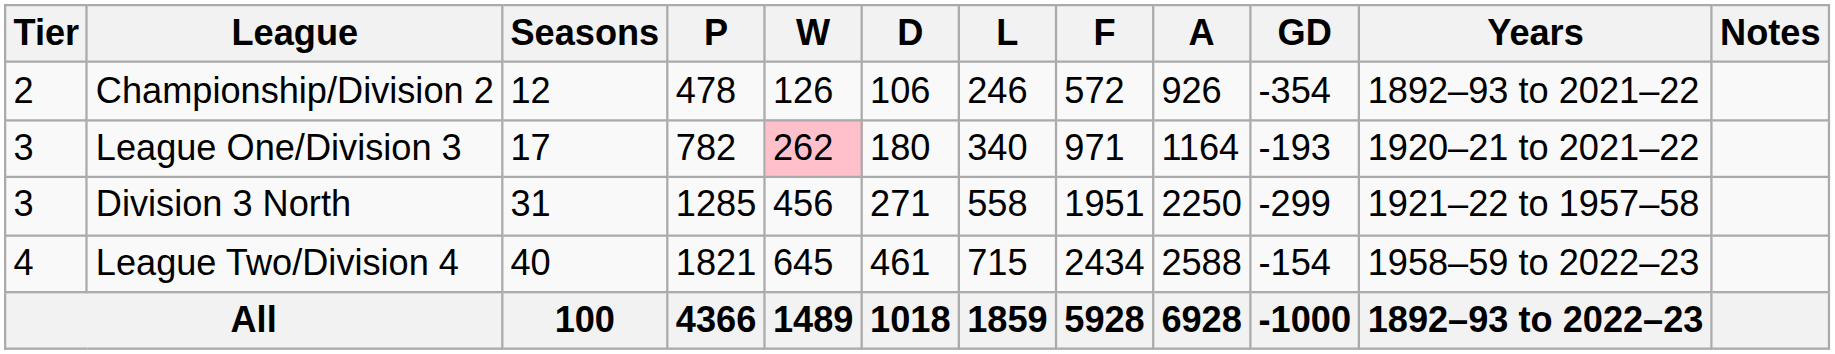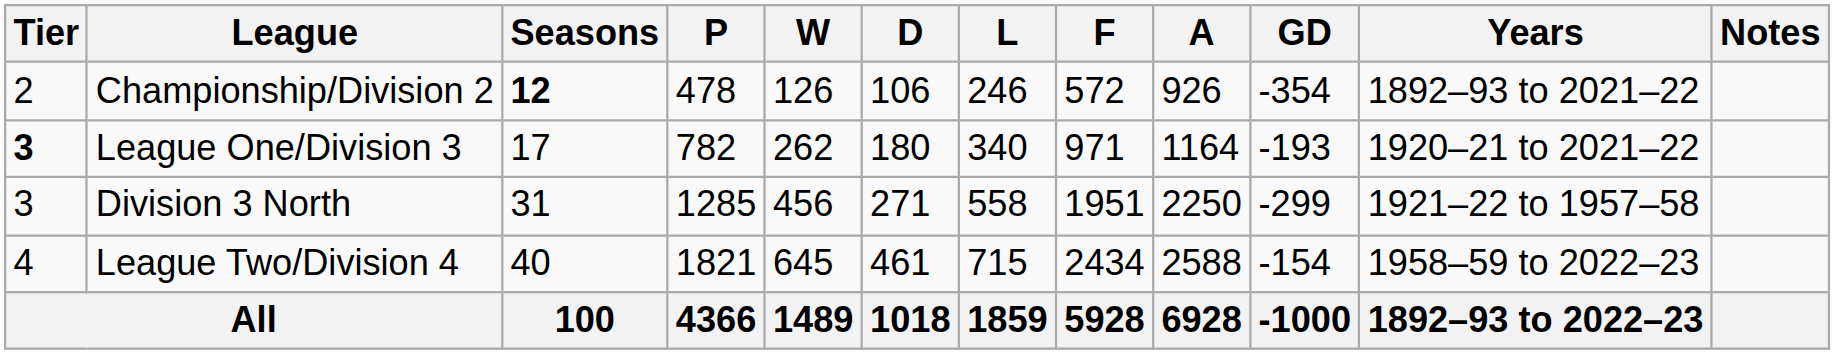(531, 90) normal -> (531, 90) bold
(24, 147) normal -> (24, 147) bold
(803, 147) pink background -> (803, 147) no background
